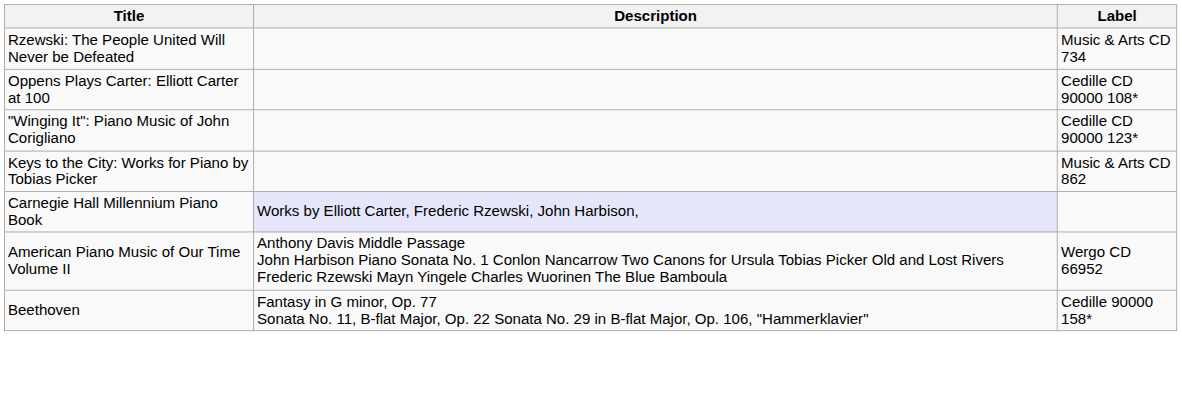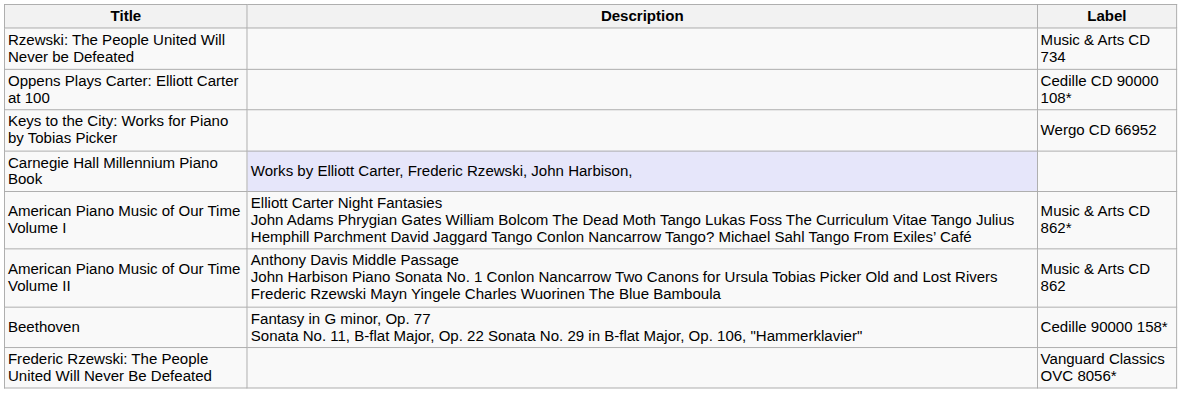- row: (119, 130)
(1116, 171) Music & Arts CD 862 -> (1099, 130) Wergo CD 66952
+ row: (124, 220)
(1096, 261) Wergo CD 66952 -> (1095, 277) Music & Arts CD 862
+ row: (110, 367)
